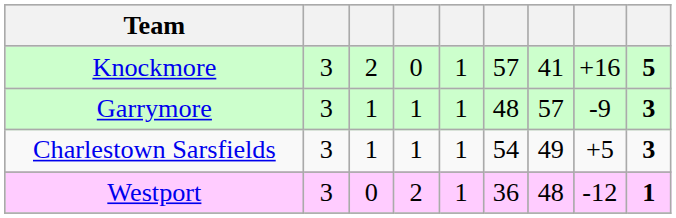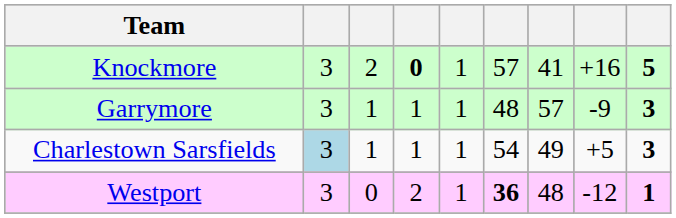(416, 66) normal -> (416, 66) bold
(326, 150) no background -> (326, 150) lightblue background
(506, 191) normal -> (506, 191) bold
